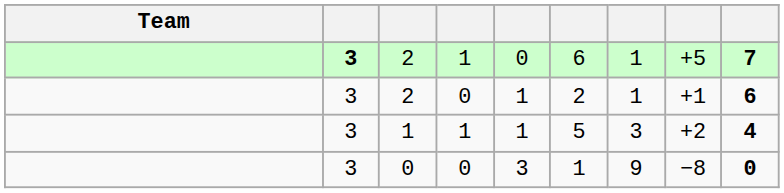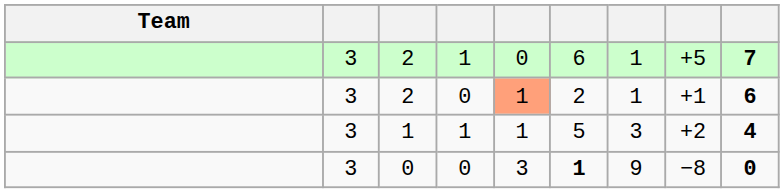(351, 59) bold -> (351, 59) normal
(522, 96) no background -> (522, 96) lightsalmon background
(579, 169) normal -> (579, 169) bold
